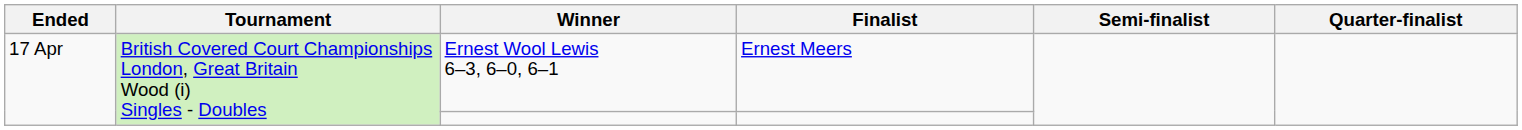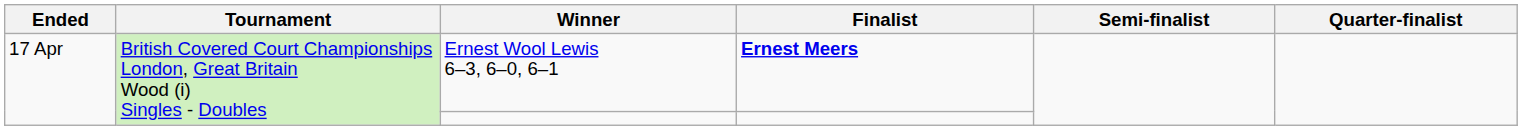(796, 48) normal -> (800, 48) bold
